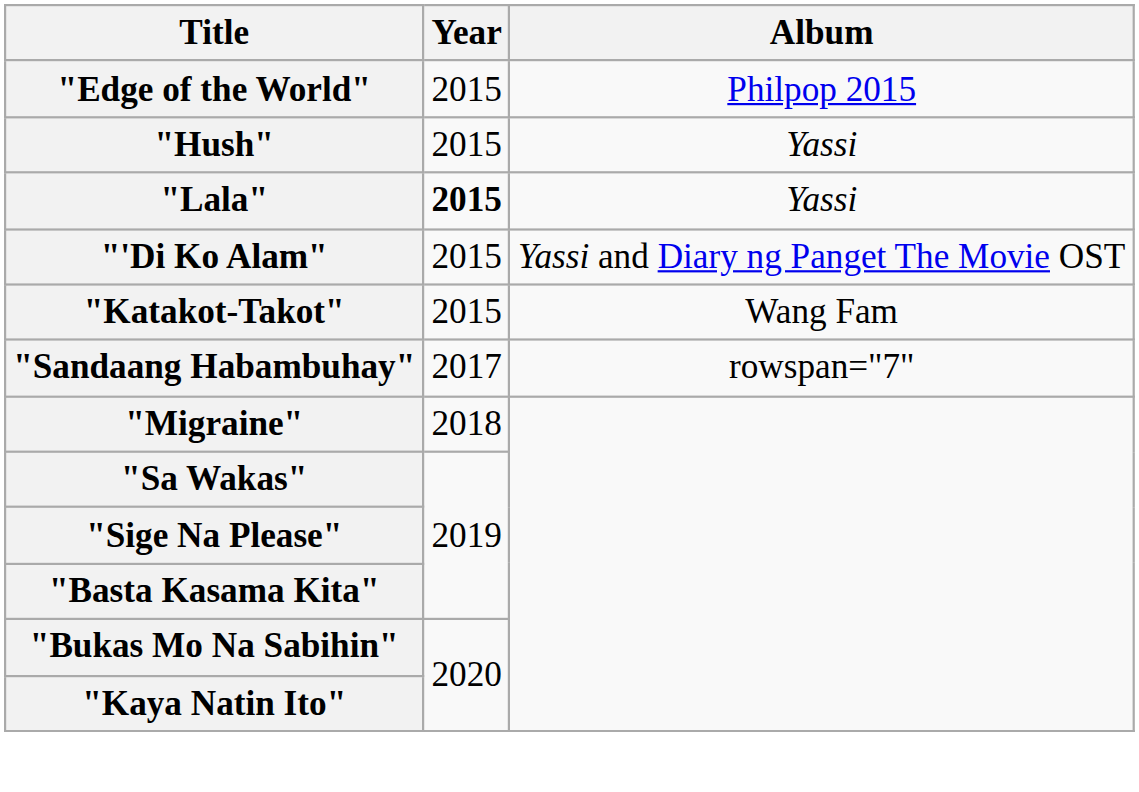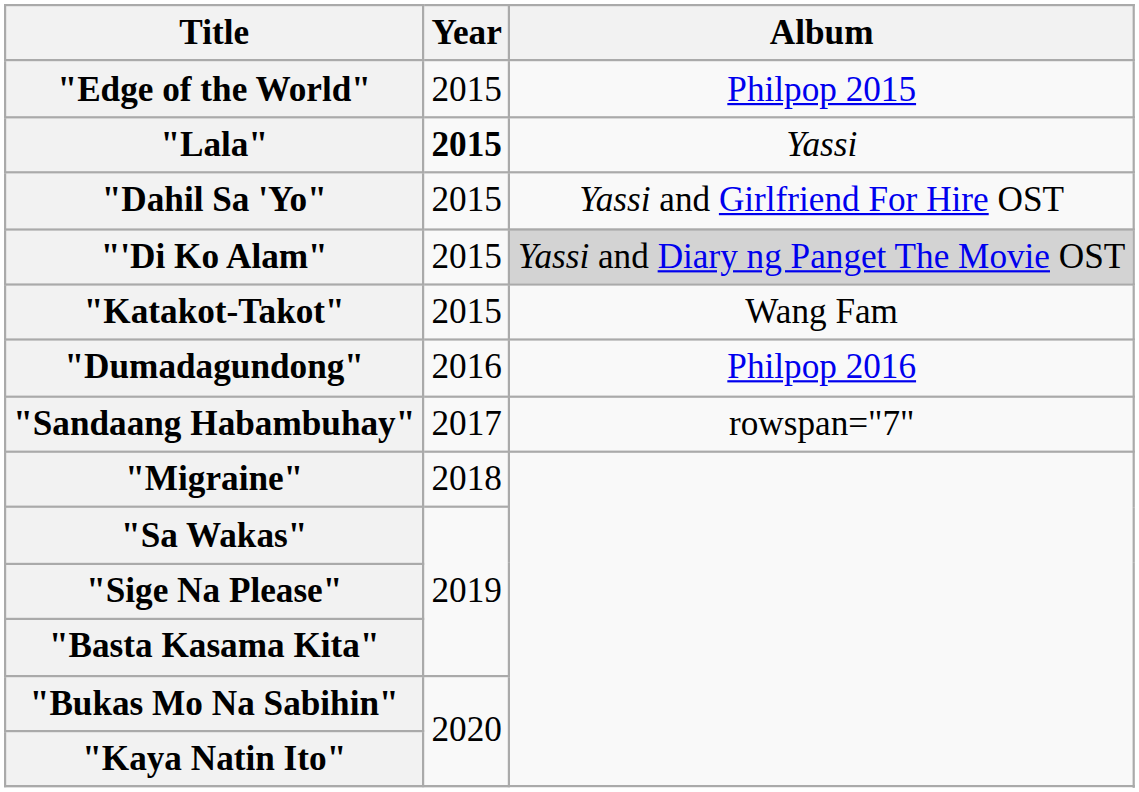- row: (214, 144)
+ row: (214, 199)
(822, 255) no background -> (822, 255) lightgrey background
+ row: (214, 367)
